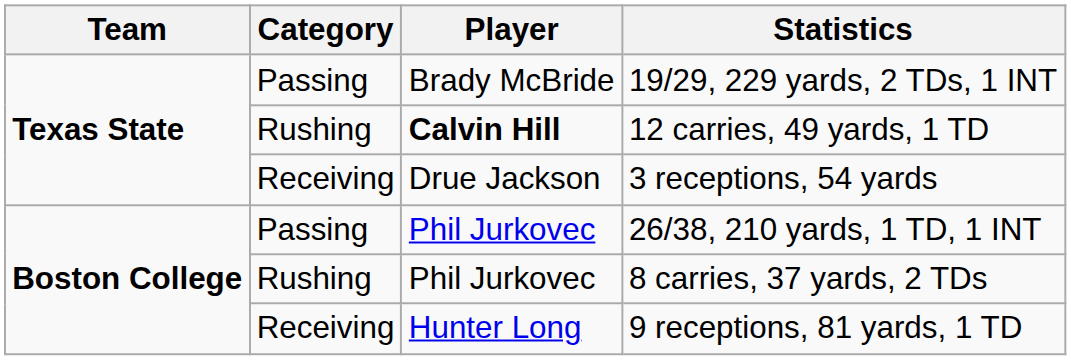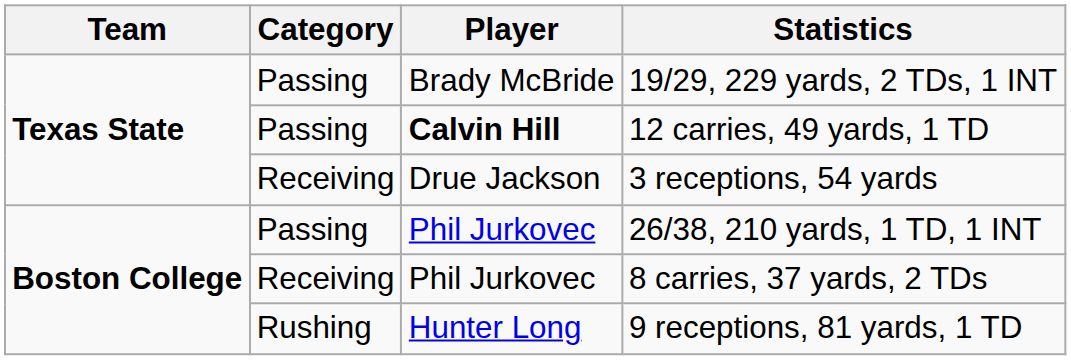(314, 129) Rushing -> (312, 129) Passing
(314, 278) Rushing -> (326, 278) Receiving
(326, 328) Receiving -> (314, 328) Rushing
